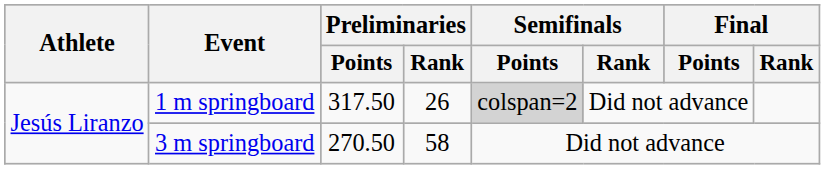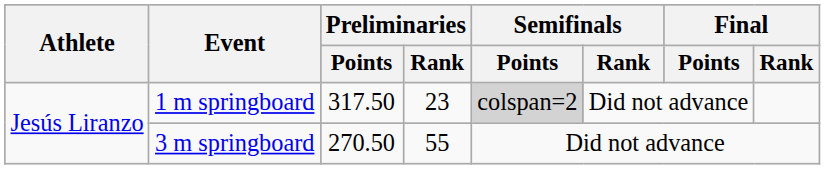(437, 103) 26 -> (437, 103) 23
(437, 143) 58 -> (437, 143) 55
